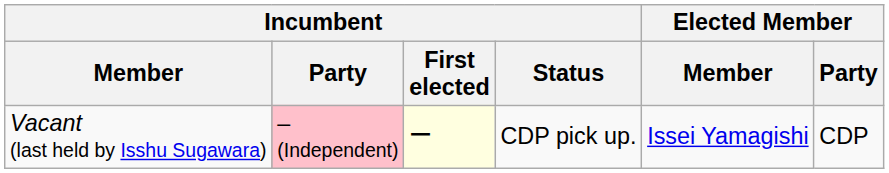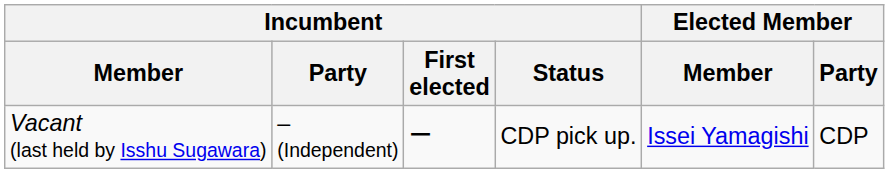(338, 136) pink background -> (338, 136) no background
(421, 135) lightyellow background -> (421, 135) no background
